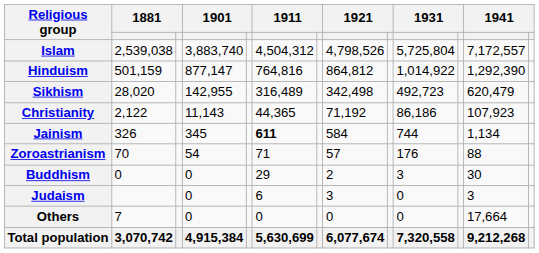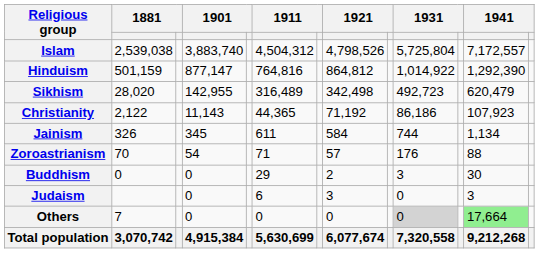(266, 133) bold -> (266, 133) normal
(400, 216) no background -> (400, 216) lightgrey background
(487, 216) no background -> (487, 216) lightgreen background
